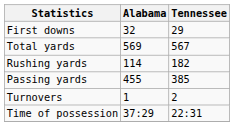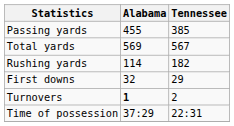rows swapped: (41, 30) <-> (47, 80)
(126, 97) normal -> (126, 97) bold
